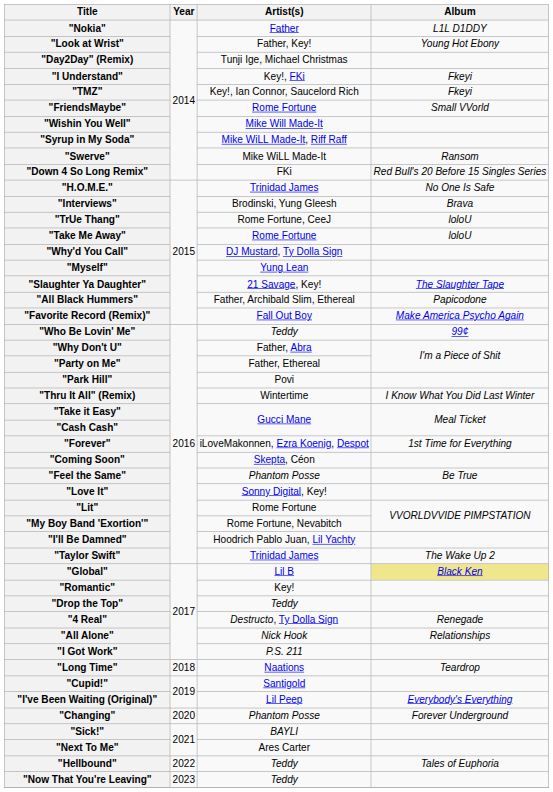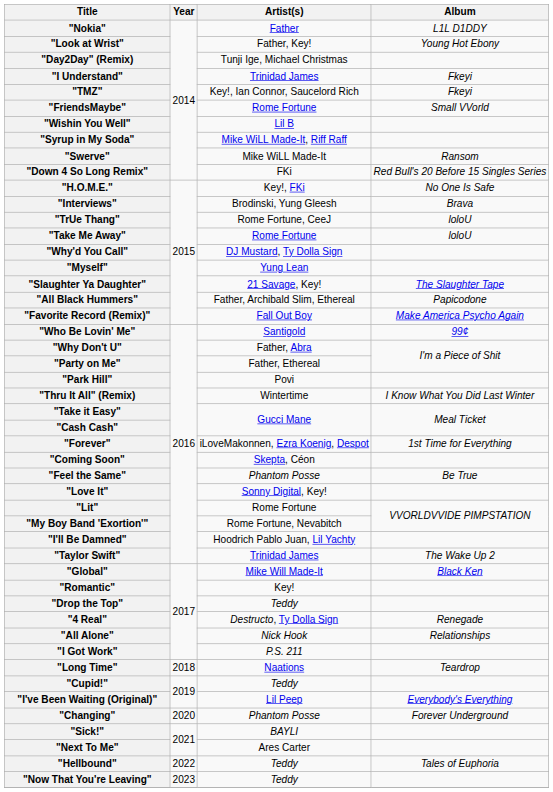(284, 76) Key!, FKi -> (284, 76) Trinidad James
(284, 124) Mike Will Made-It -> (284, 124) Lil B
(284, 188) Trinidad James -> (284, 188) Key!, FKi
(284, 332) Teddy -> (284, 332) Santigold
(284, 572) Lil B -> (284, 572) Mike Will Made-It
(460, 572) khaki background -> (460, 572) no background
(284, 683) Santigold -> (284, 683) Teddy
